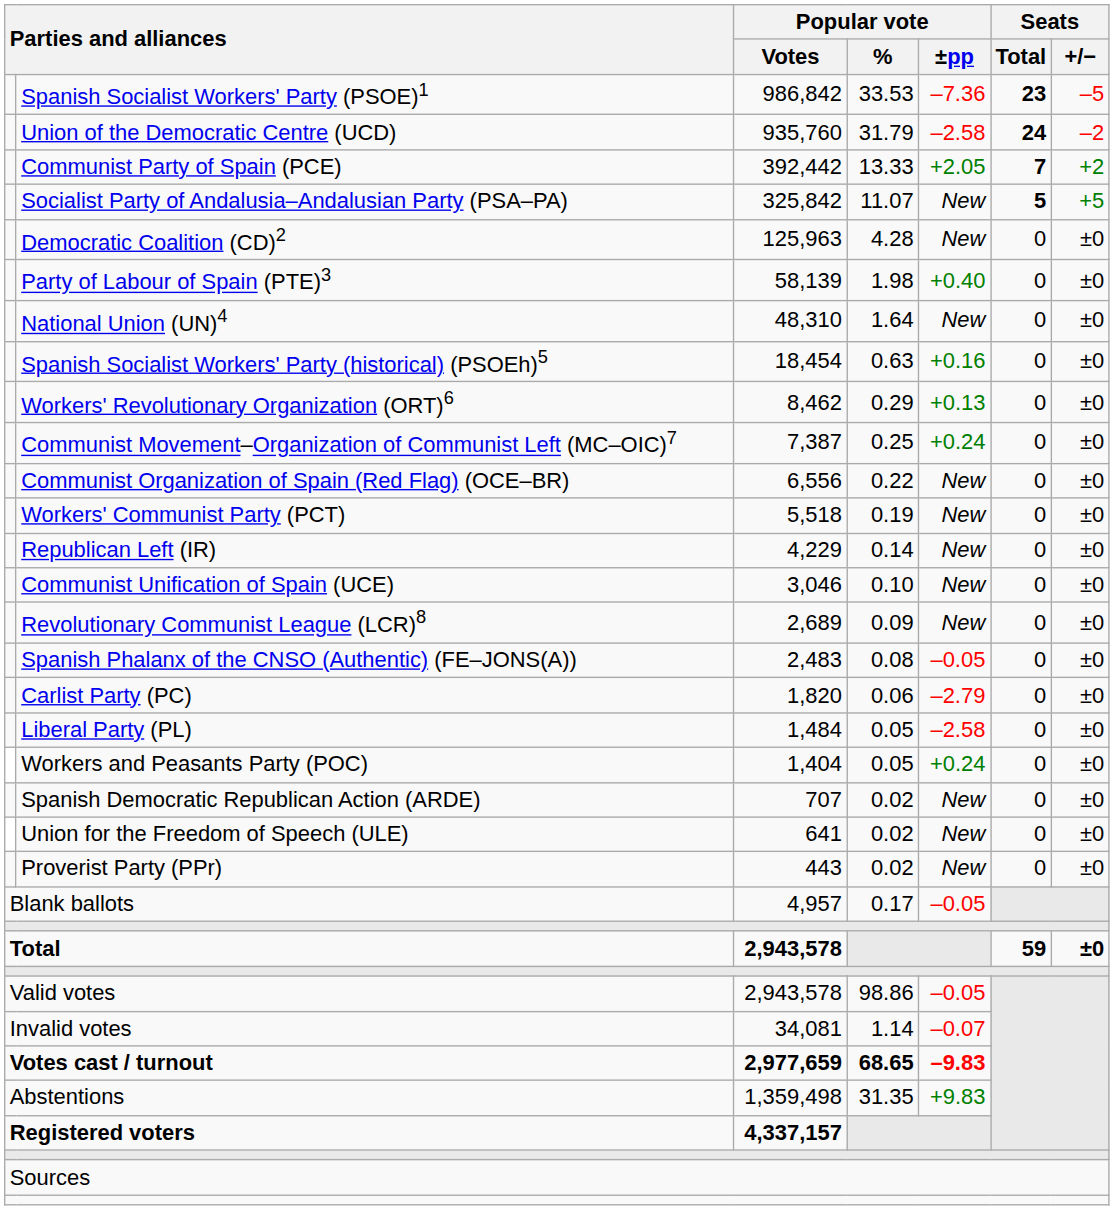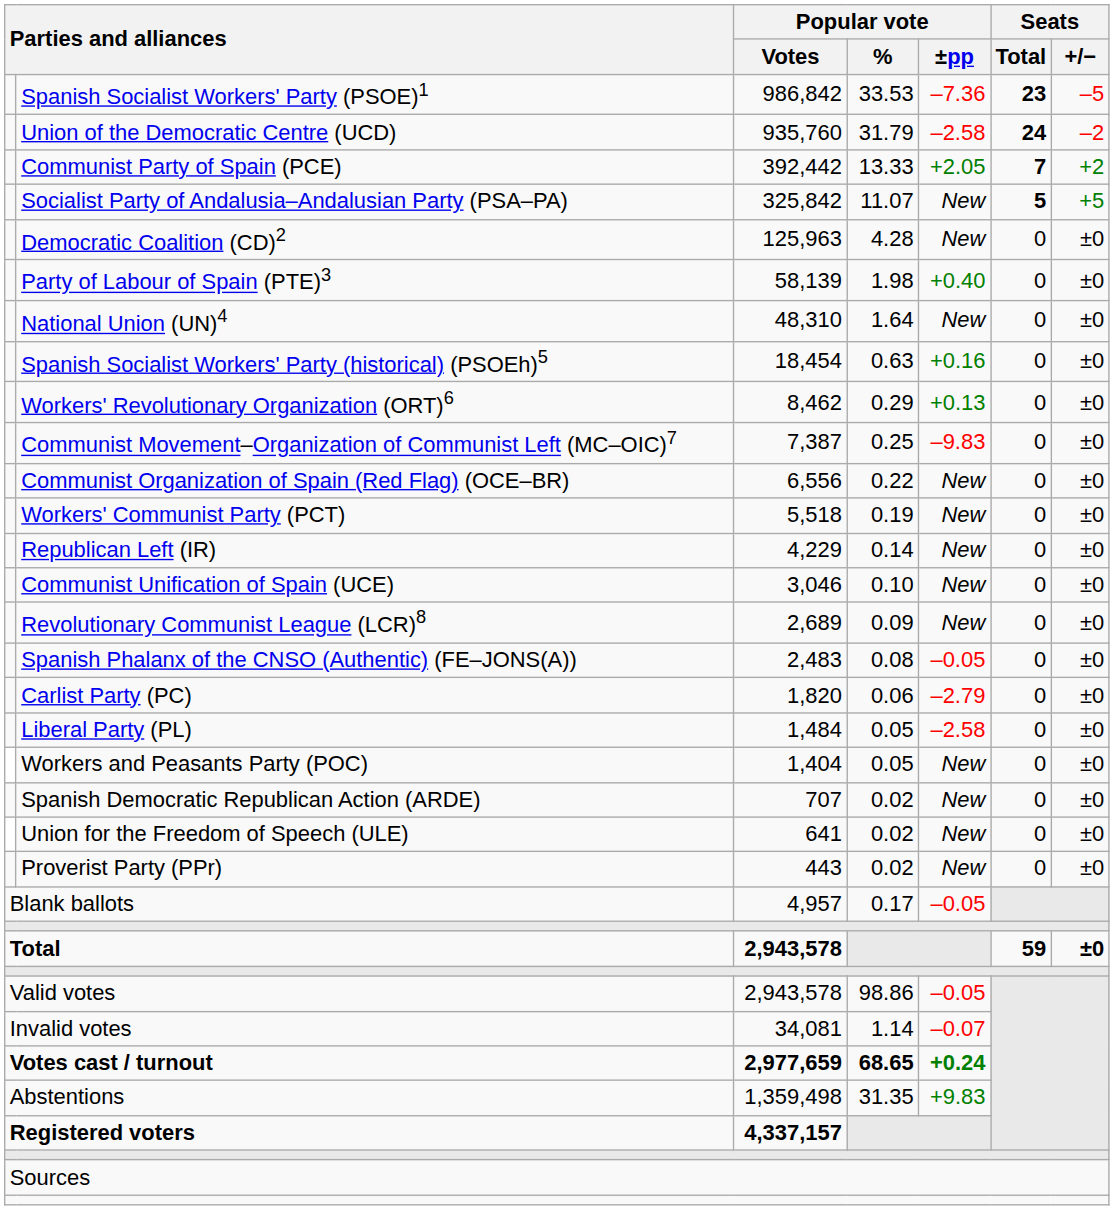(958, 442) +0.24 -> (958, 442) –9.83
(958, 764) +0.24 -> (963, 764) New
(958, 1062) –9.83 -> (958, 1062) +0.24
